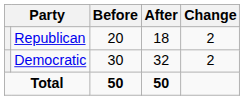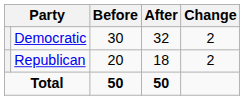rows swapped: (50, 60) <-> (50, 38)
